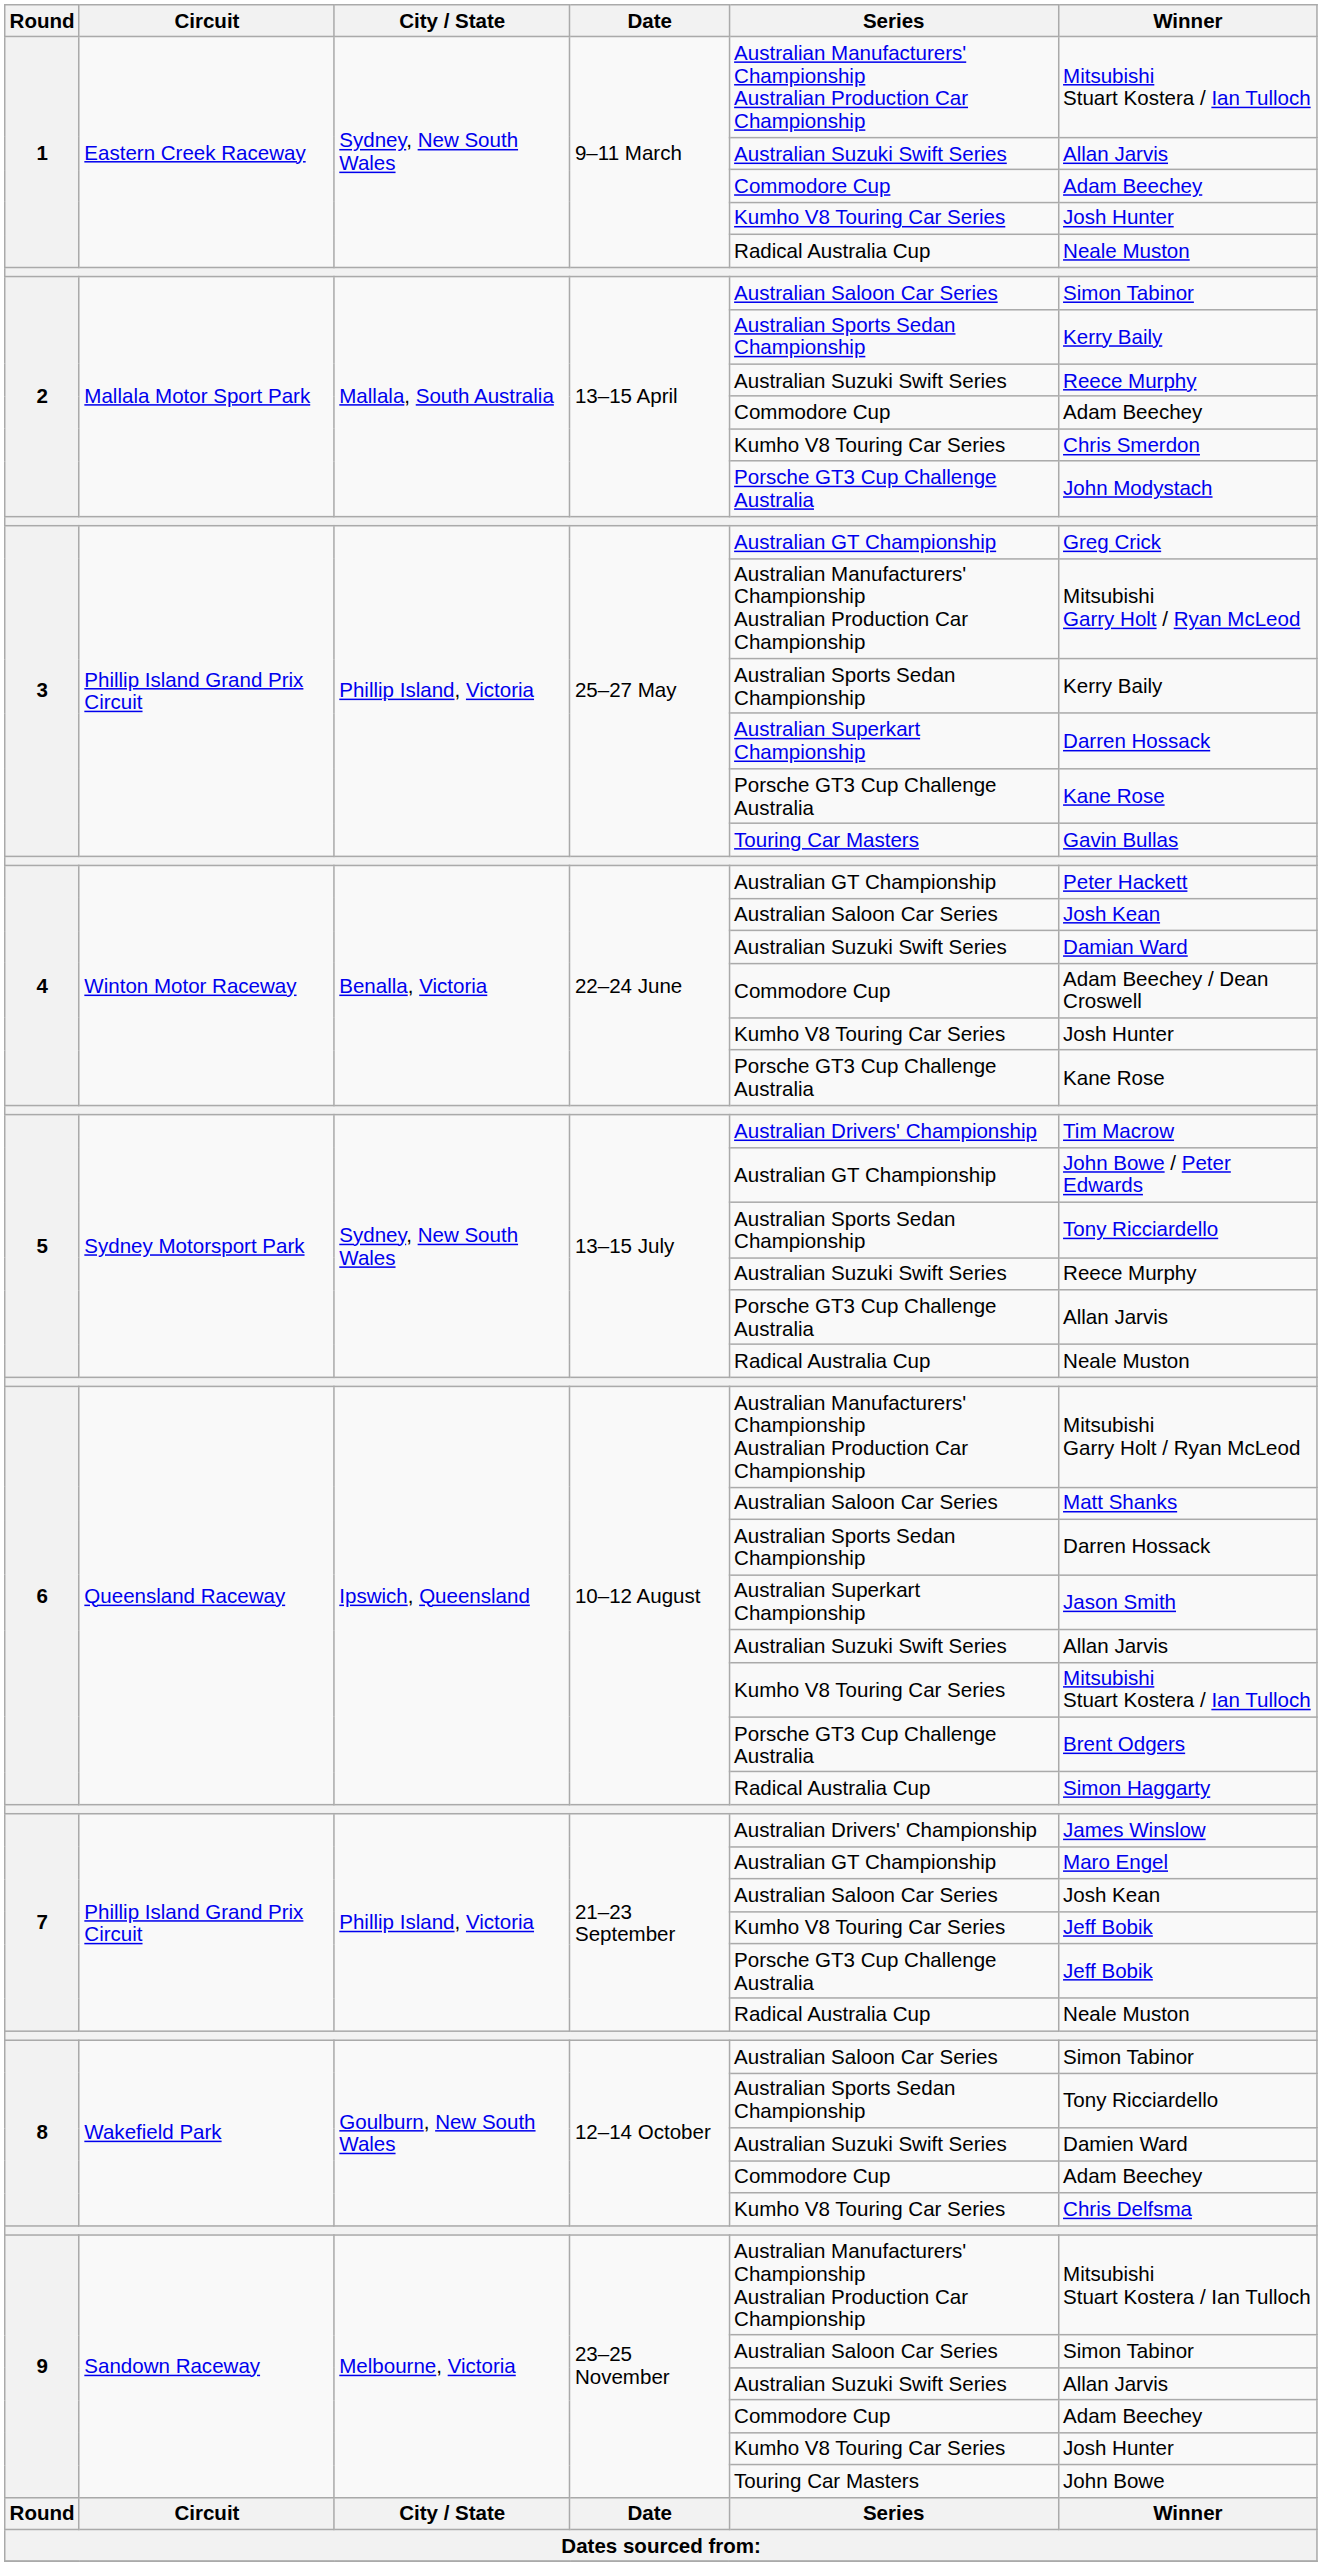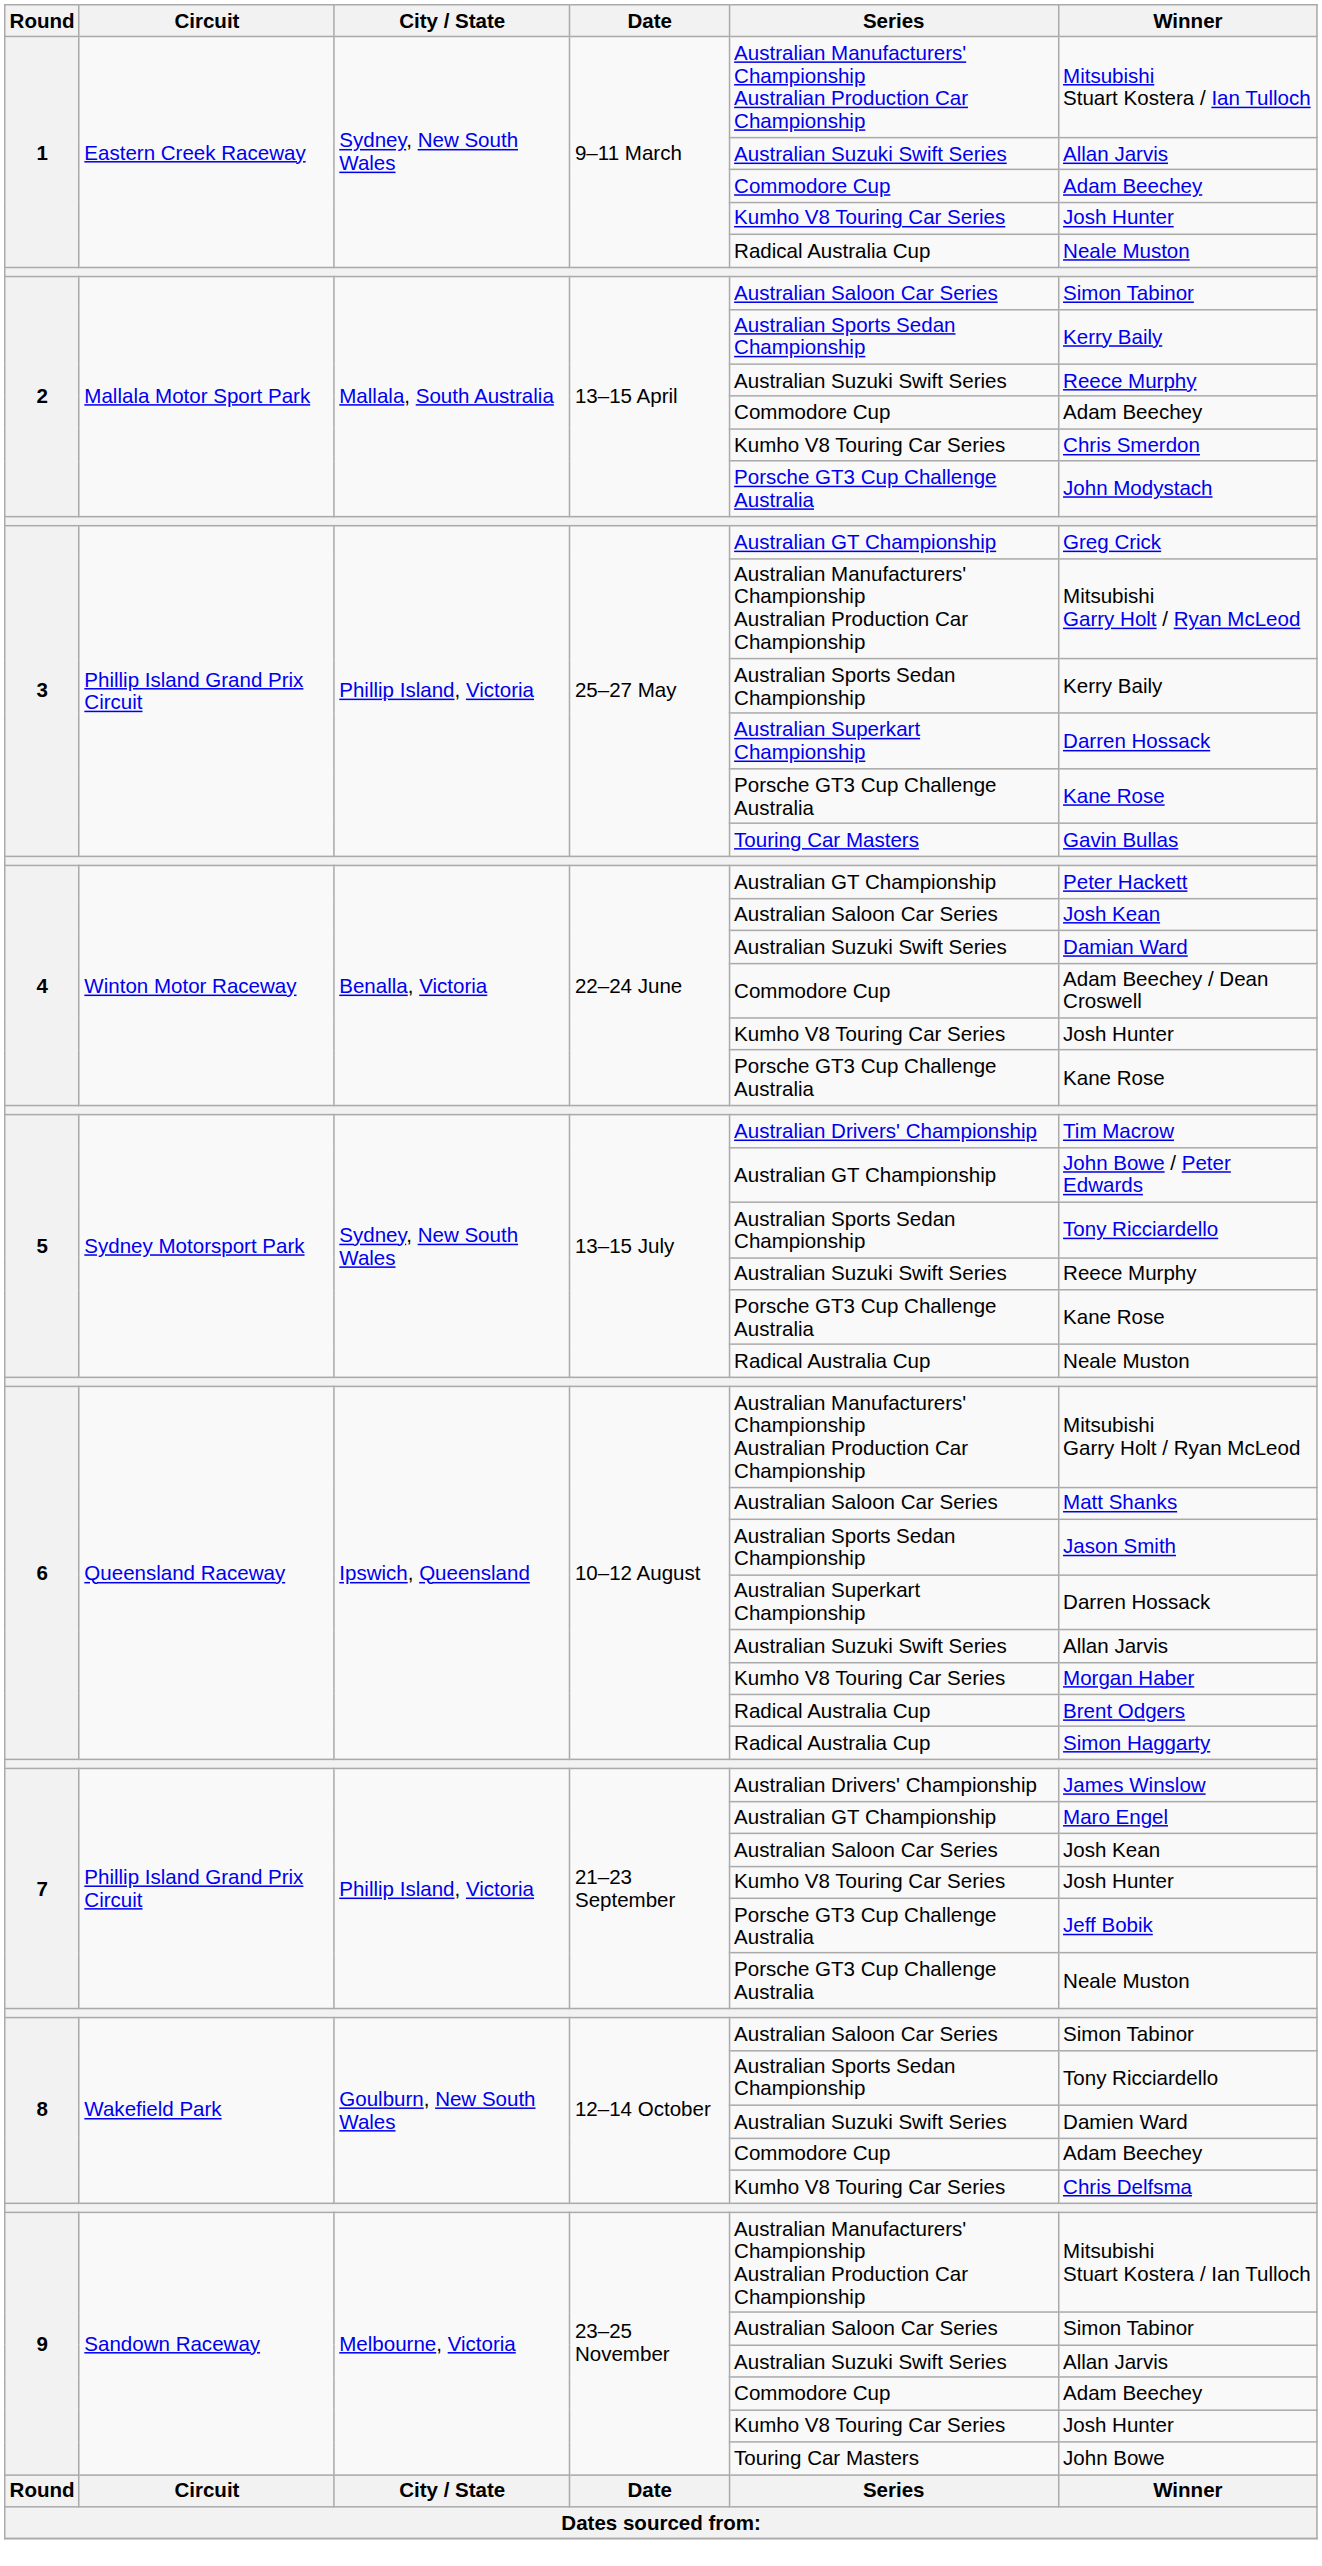(1116, 1317) Allan Jarvis -> (1114, 1317) Kane Rose
(1137, 1547) Darren Hossack -> (1120, 1547) Jason Smith
(1120, 1602) Jason Smith -> (1137, 1602) Darren Hossack
(1187, 1689) Mitsubishi Stuart Kostera / Ian Tulloch -> (1129, 1678) Morgan Haber
(865, 1744) Porsche GT3 Cup Challenge Australia -> (832, 1710) Radical Australia Cup
(1108, 1927) Jeff Bobik -> (1118, 1882) Josh Hunter
(832, 2014) Radical Australia Cup -> (865, 1980) Porsche GT3 Cup Challenge Australia
